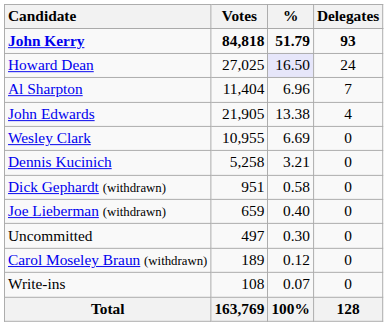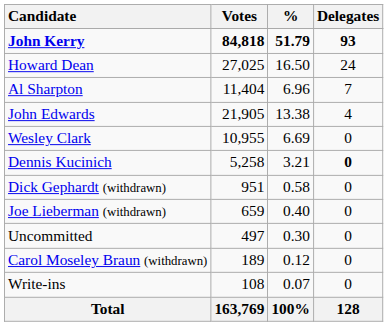(293, 65) lavender background -> (293, 65) no background
(348, 162) normal -> (348, 162) bold
